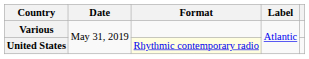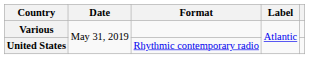(196, 45) lightyellow background -> (196, 45) no background
